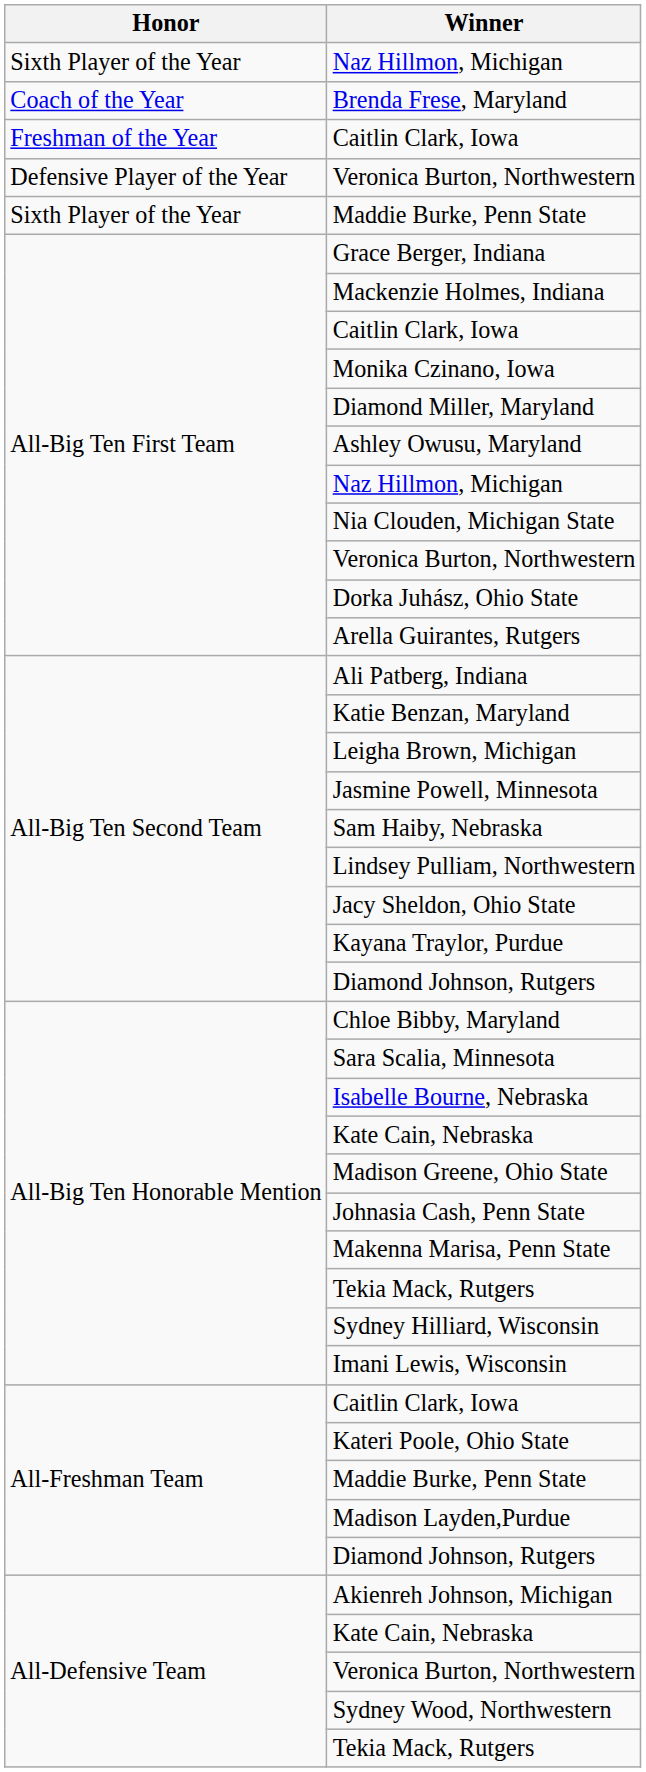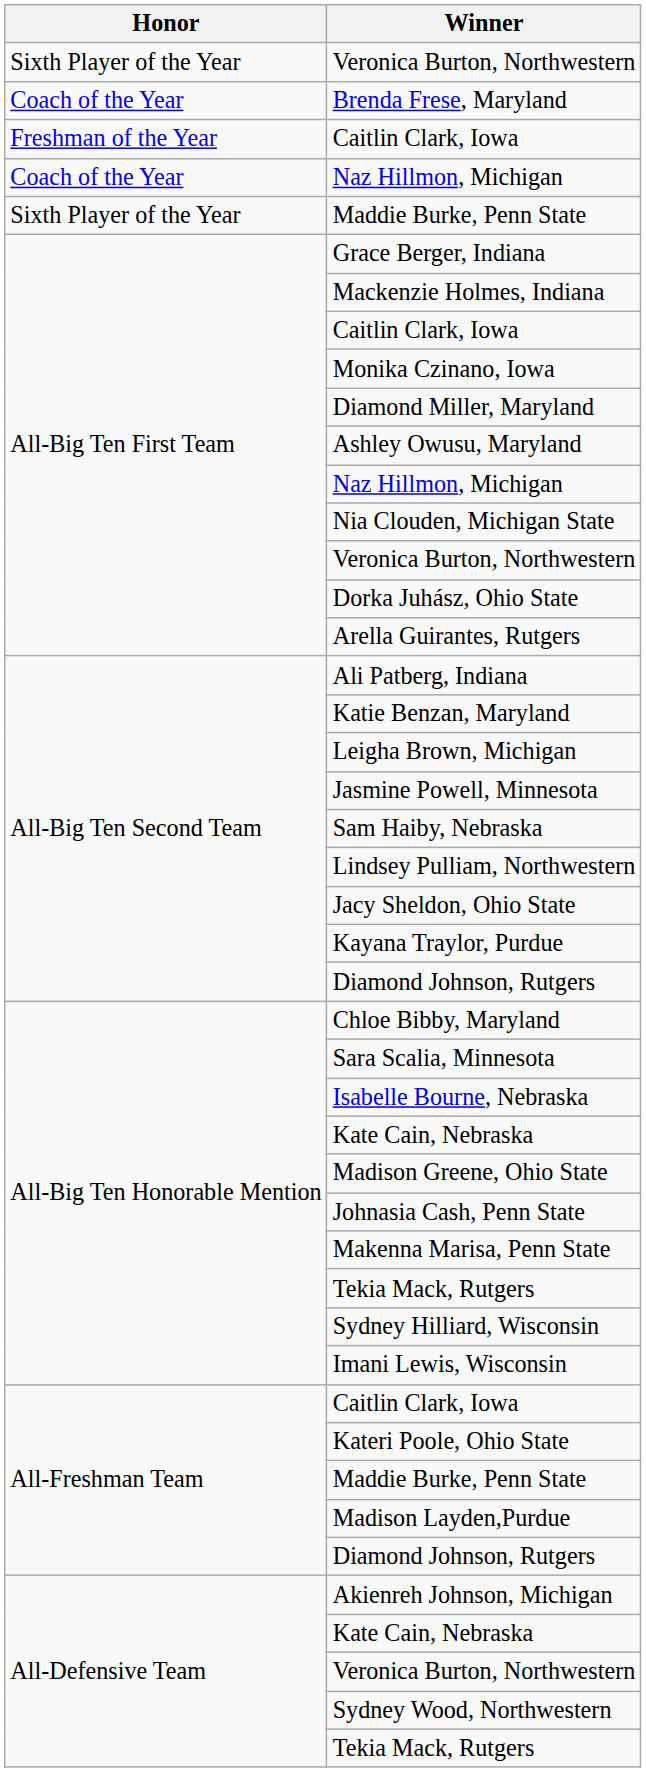(448, 61) Naz Hillmon, Michigan -> (484, 61) Veronica Burton, Northwestern
(149, 176) Defensive Player of the Year -> (97, 176) Coach of the Year
(484, 176) Veronica Burton, Northwestern -> (448, 176) Naz Hillmon, Michigan
